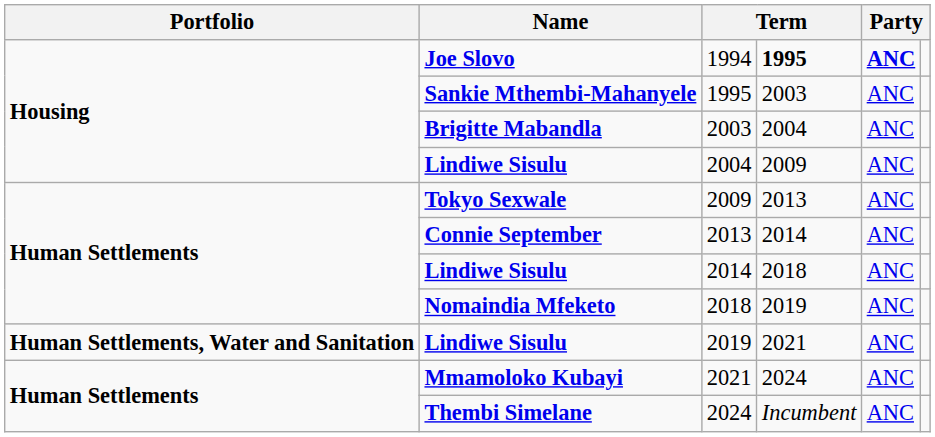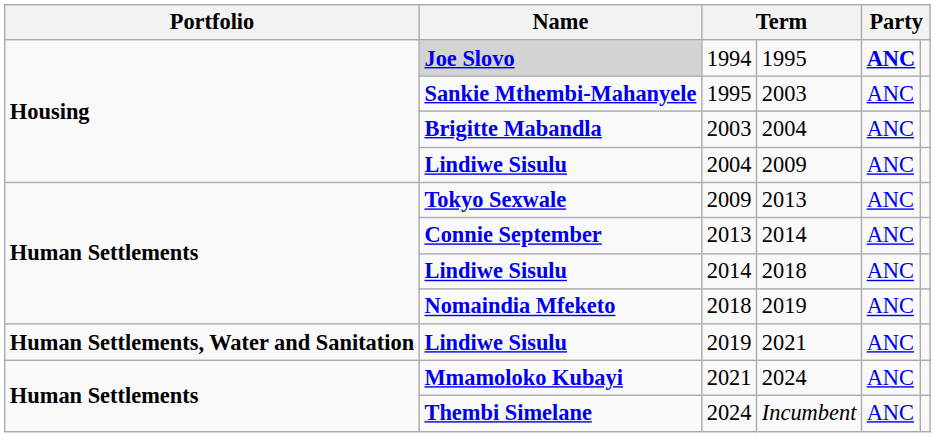(470, 57) no background -> (470, 57) lightgrey background
(784, 57) bold -> (784, 57) normal
